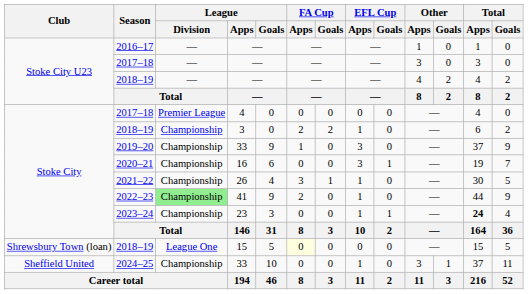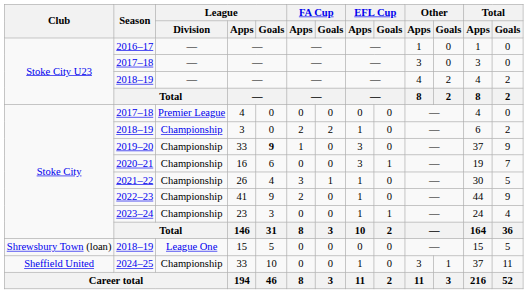(271, 146) normal -> (271, 146) bold
(192, 197) lightgreen background -> (192, 197) no background
(478, 213) bold -> (478, 213) normal
(301, 247) lightyellow background -> (301, 247) no background
